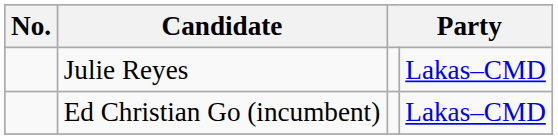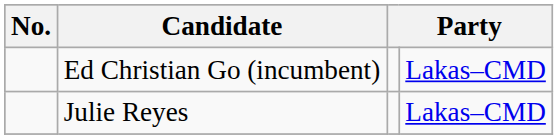rows swapped: (222, 112) <-> (126, 69)
